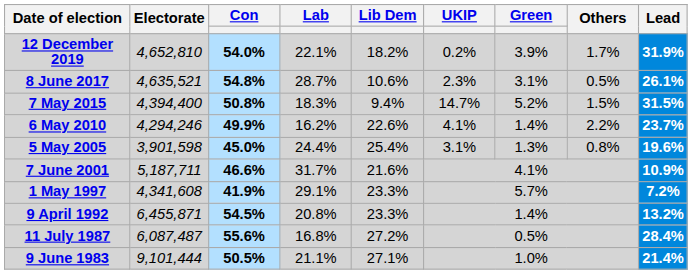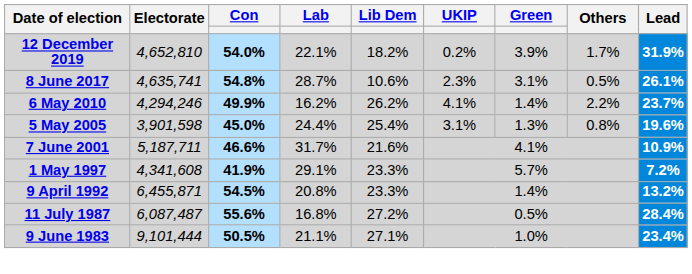(169, 81) 4,635,521 -> (169, 81) 4,635,741
- row: (67, 103)
(388, 125) 22.6% -> (388, 103) 26.2%
(663, 257) 21.4% -> (663, 235) 23.4%
